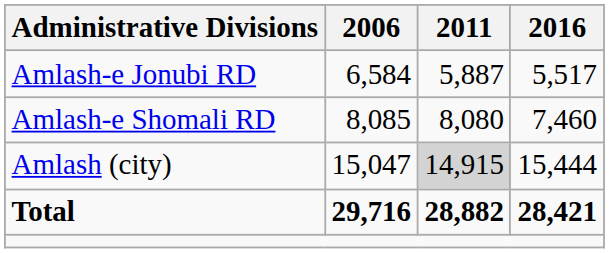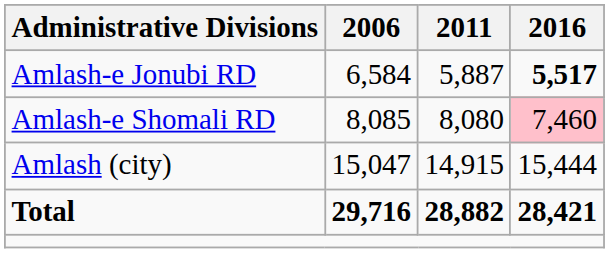(564, 73) normal -> (564, 73) bold
(564, 119) no background -> (564, 119) pink background
(464, 165) lightgrey background -> (464, 165) no background
